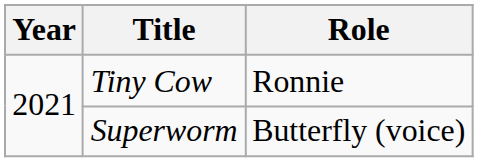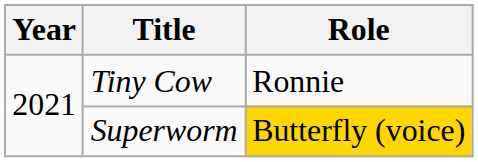(359, 130) no background -> (359, 130) gold background
